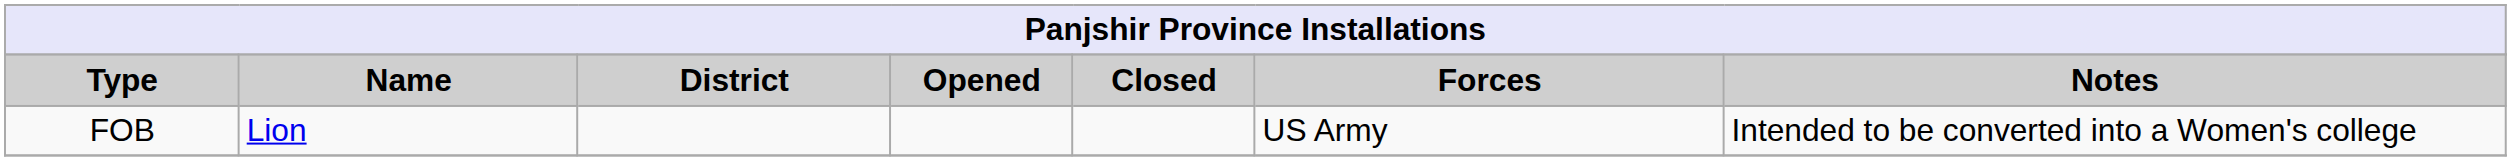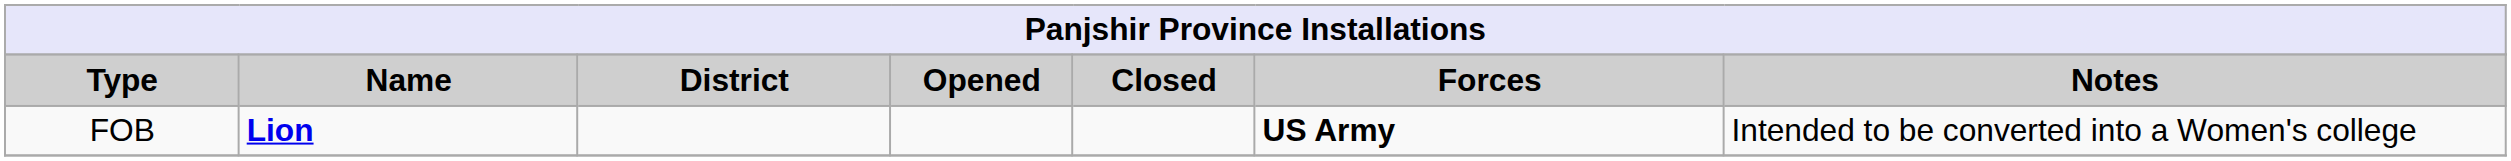(277, 130) normal -> (280, 130) bold
(1325, 130) normal -> (1329, 130) bold
